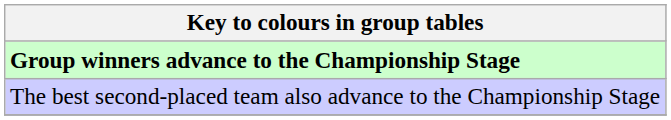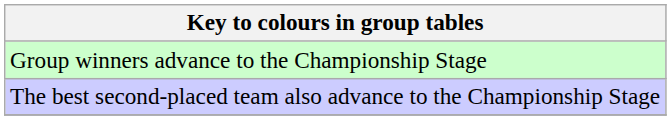(265, 59) bold -> (248, 59) normal
